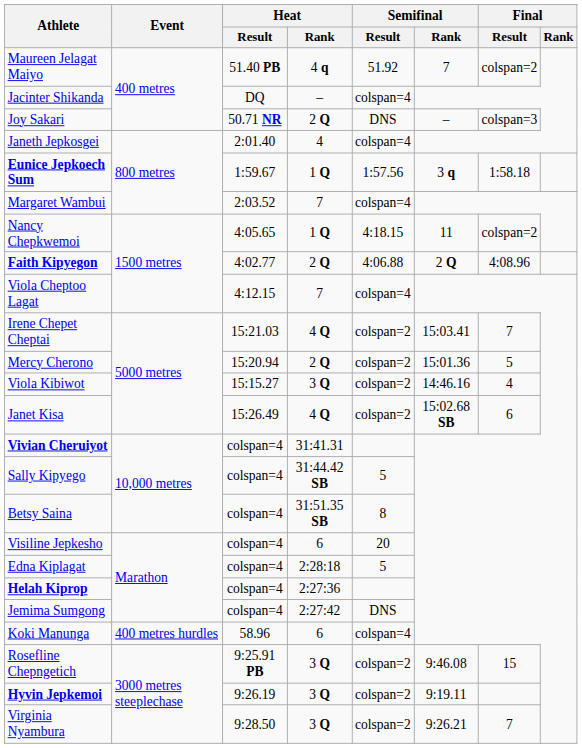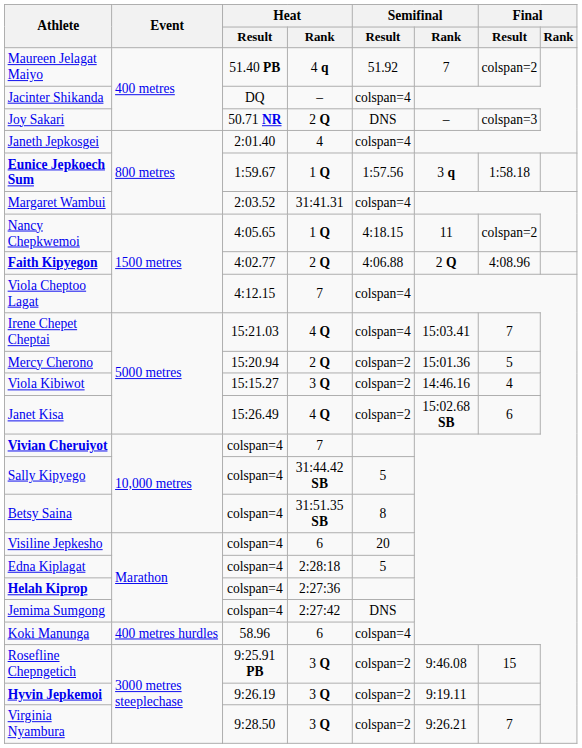(320, 203) 7 -> (320, 203) 31:41.31
(383, 332) colspan=2 -> (383, 332) colspan=4
(320, 445) 31:41.31 -> (320, 445) 7
